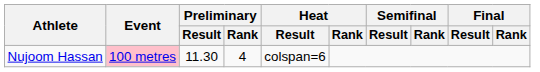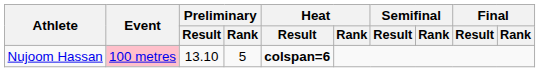(202, 57) 11.30 -> (202, 57) 13.10
(243, 57) 4 -> (243, 57) 5
(295, 57) normal -> (297, 57) bold
